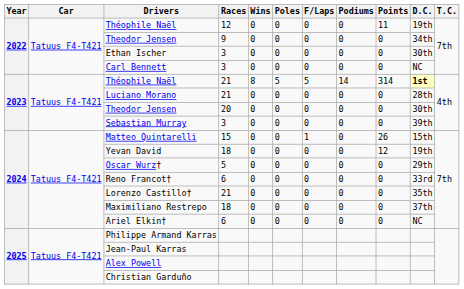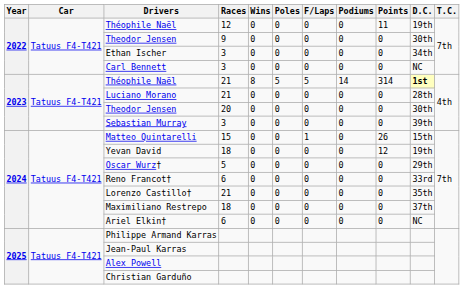(423, 39) 34th -> (423, 39) 30th
(423, 53) 30th -> (423, 53) 34th
